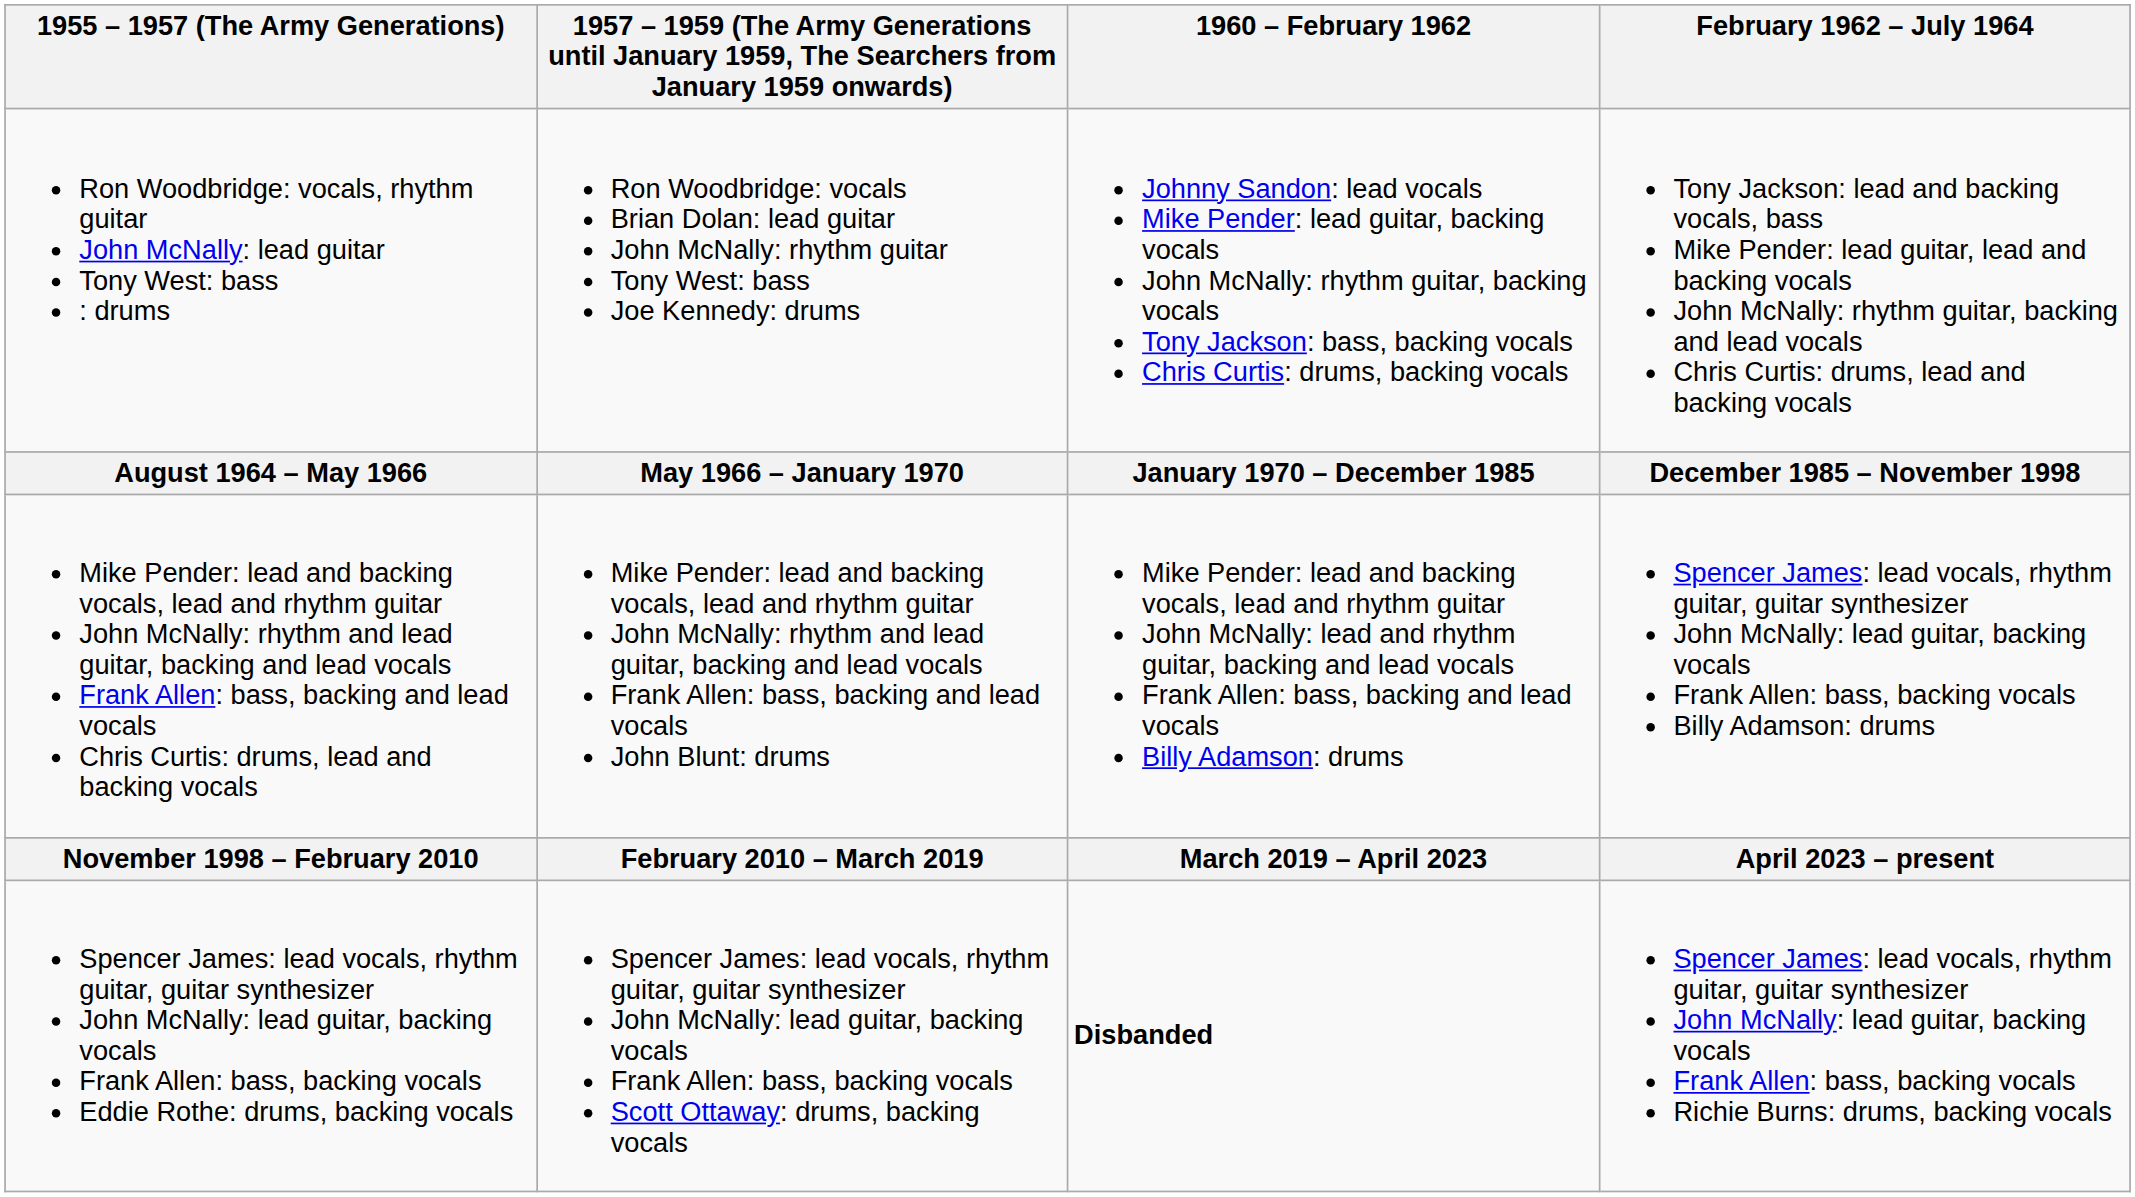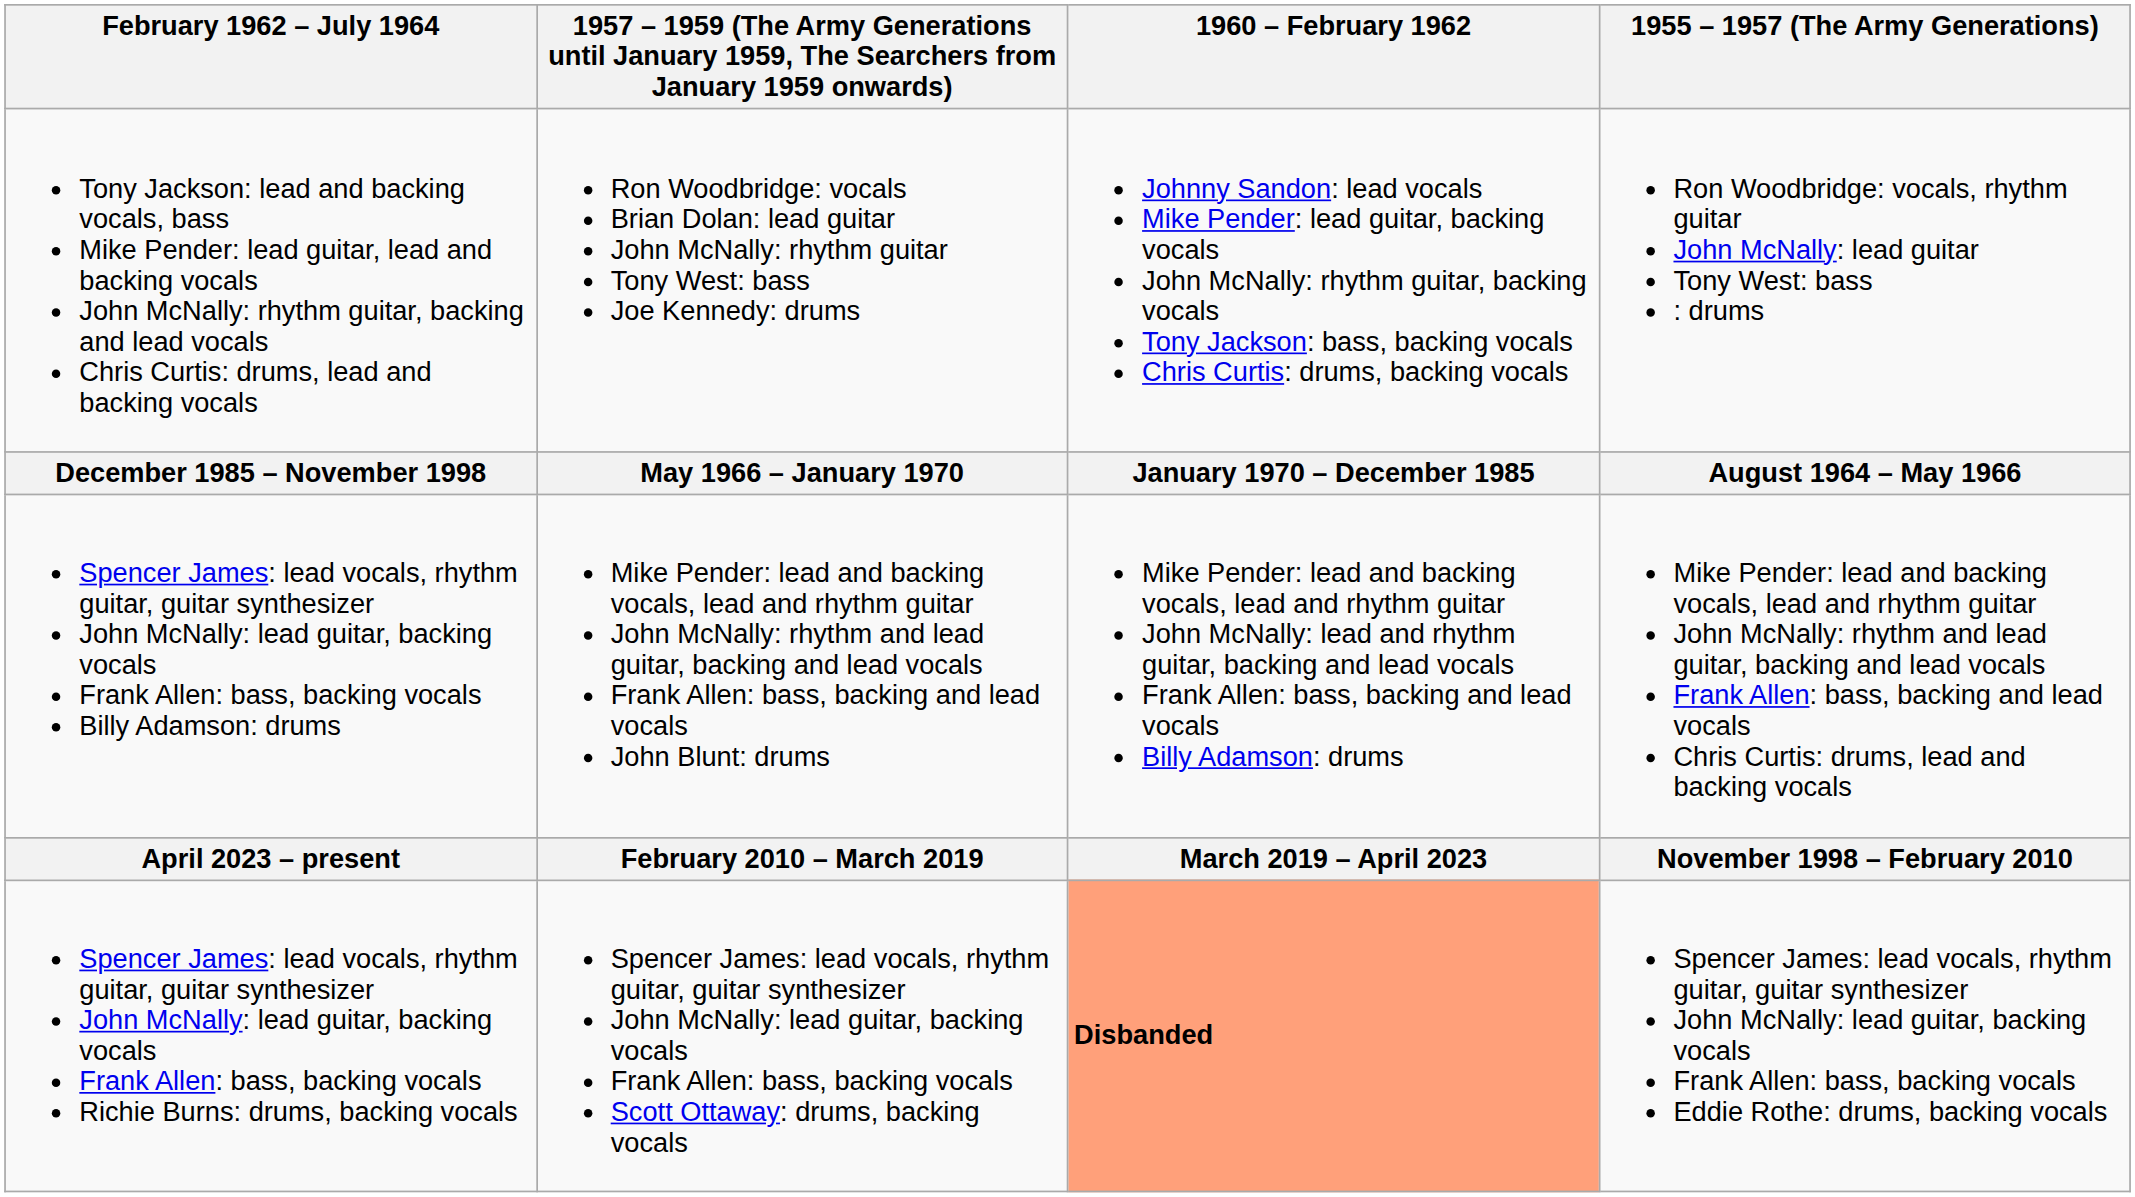columns swapped: (271, 26) <-> (1865, 26)
(1144, 1035) no background -> (1144, 1035) lightsalmon background
